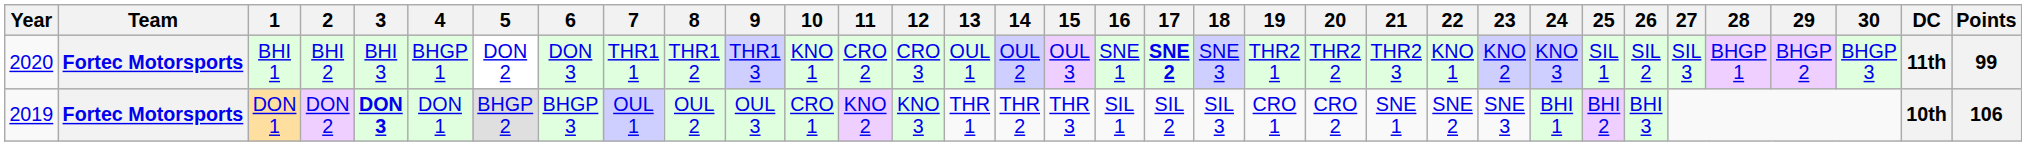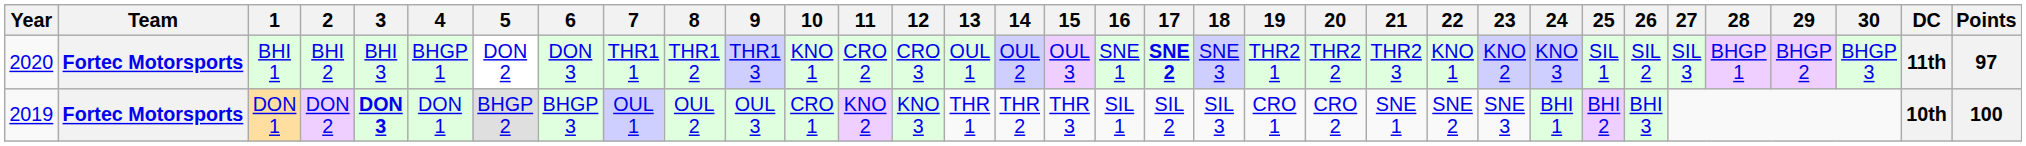(1986, 62) 99 -> (1986, 62) 97
(1986, 115) 106 -> (1986, 115) 100
